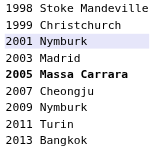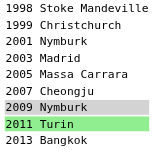(46, 41) lavender background -> (46, 41) no background
(67, 74) bold -> (67, 74) normal
(46, 107) no background -> (46, 107) lightgrey background
(40, 124) no background -> (40, 124) lightgreen background
